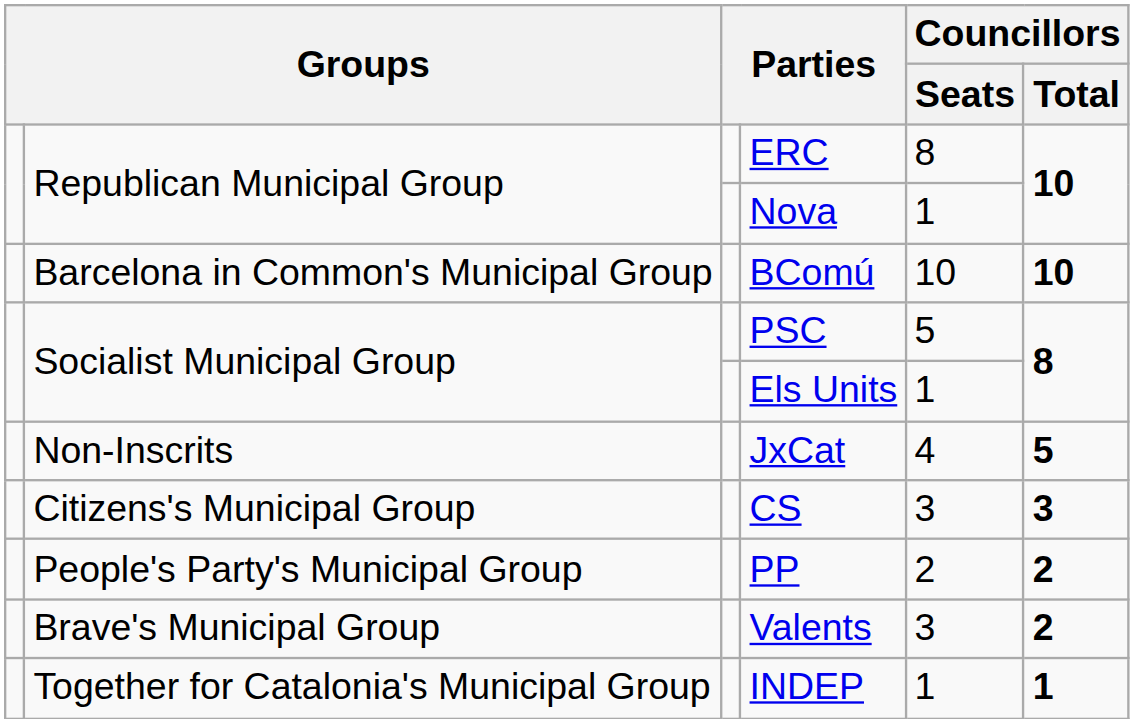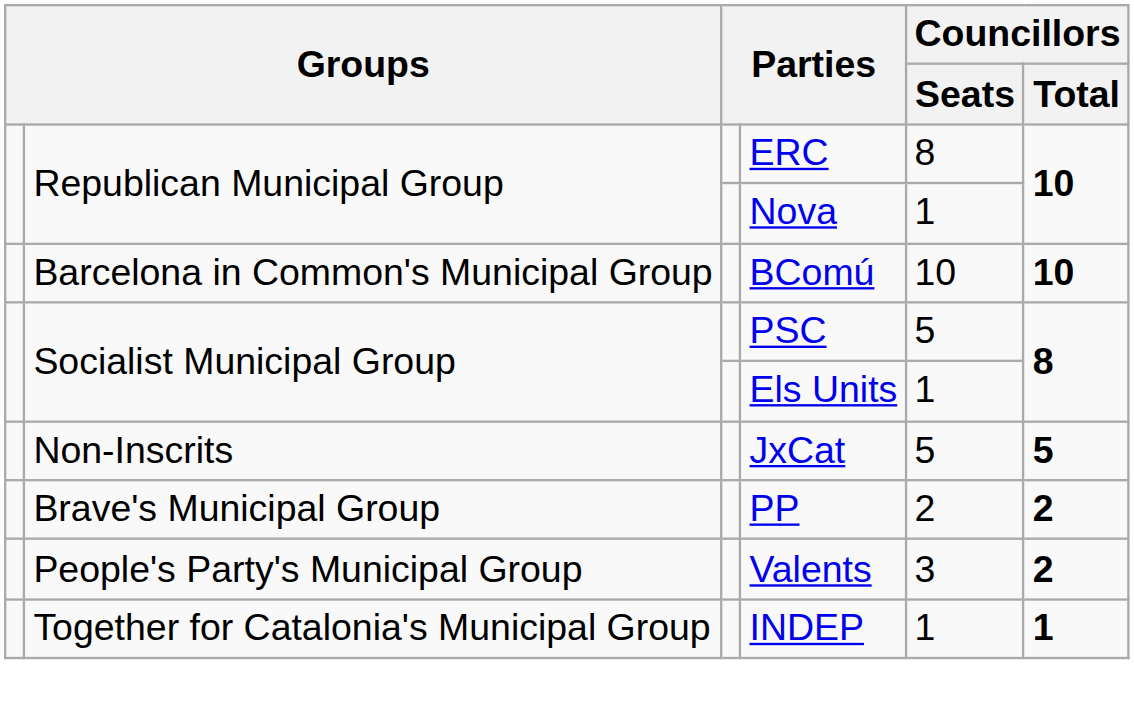(925, 449) 4 -> (925, 449) 5
- row: (776, 509)
(308, 568) People's Party's Municipal Group -> (237, 509) Brave's Municipal Group
(237, 627) Brave's Municipal Group -> (308, 568) People's Party's Municipal Group
